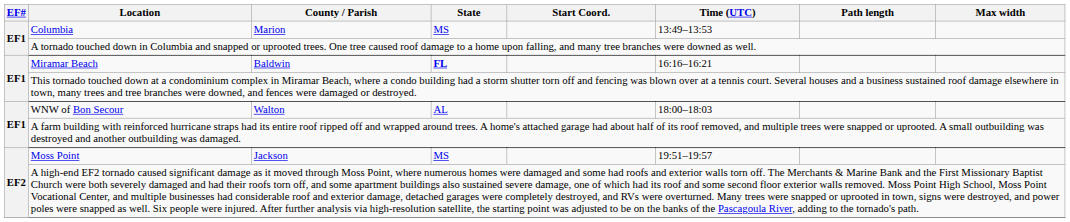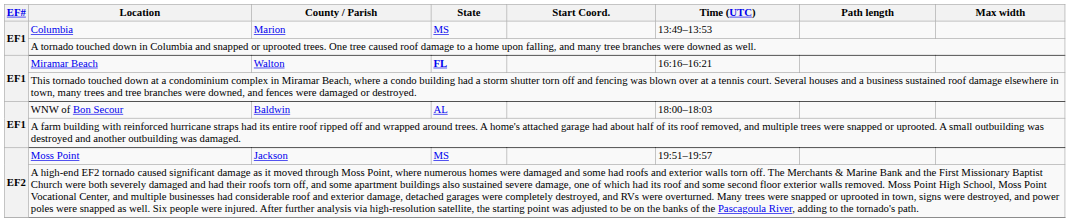(272, 64) Baldwin -> (269, 64) Walton
(269, 110) Walton -> (272, 110) Baldwin
